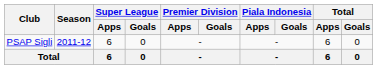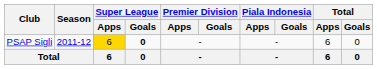(109, 42) no background -> (109, 42) gold background
(143, 42) normal -> (143, 42) bold
